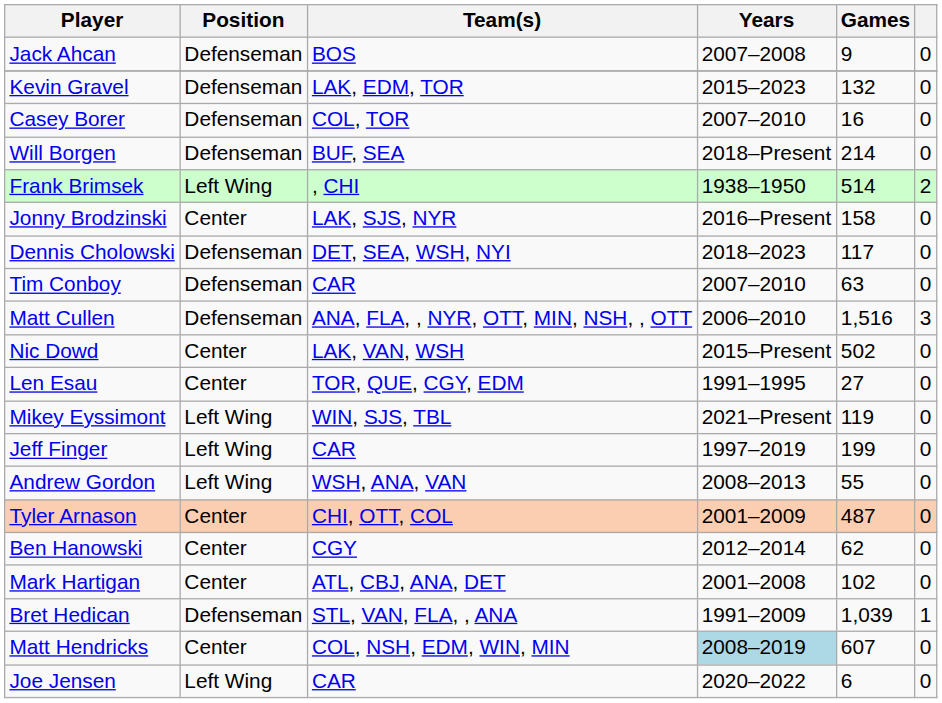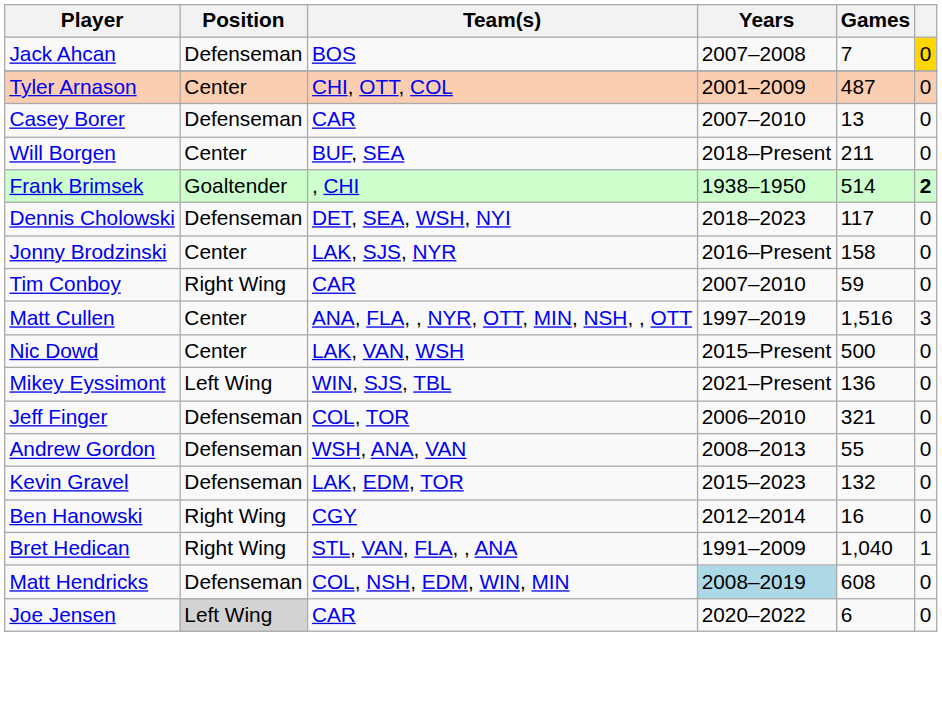(847, 53) 9 -> (847, 53) 7
(926, 53) no background -> (926, 53) gold background
rows swapped: (73, 515) <-> (69, 86)
(361, 119) COL, TOR -> (334, 119) CAR
(852, 119) 16 -> (852, 119) 13
(243, 152) Defenseman -> (216, 152) Center
(858, 152) 214 -> (857, 152) 211
(228, 185) Left Wing -> (236, 185) Goaltender
(926, 185) normal -> (926, 185) bold
rows swapped: (88, 218) <-> (92, 251)
(243, 284) Defenseman -> (235, 284) Right Wing
(852, 284) 63 -> (852, 284) 59
(243, 317) Defenseman -> (216, 317) Center
(754, 317) 2006–2010 -> (754, 317) 1997–2019
(858, 350) 502 -> (858, 350) 500
- row: (53, 383)
(857, 416) 119 -> (858, 383) 136
(228, 449) Left Wing -> (243, 416) Defenseman
(334, 449) CAR -> (361, 416) COL, TOR
(754, 449) 1997–2019 -> (754, 416) 2006–2010
(858, 449) 199 -> (858, 416) 321
(228, 482) Left Wing -> (243, 449) Defenseman
(216, 548) Center -> (235, 515) Right Wing
(852, 548) 62 -> (852, 515) 16
- row: (75, 581)
(243, 614) Defenseman -> (235, 548) Right Wing
(867, 614) 1,039 -> (867, 548) 1,040
(216, 647) Center -> (243, 581) Defenseman
(858, 647) 607 -> (858, 581) 608
(228, 680) no background -> (228, 614) lightgrey background
